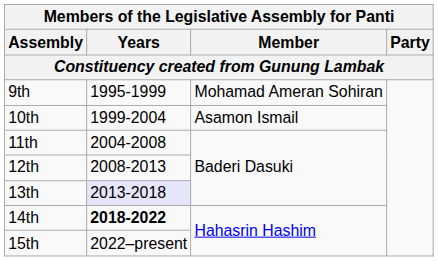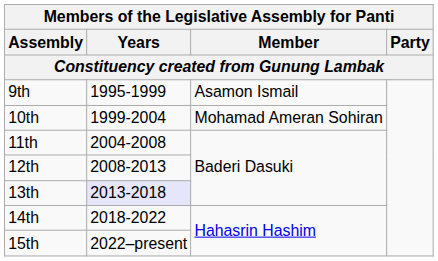(289, 92) Mohamad Ameran Sohiran -> (246, 92) Asamon Ismail
(246, 117) Asamon Ismail -> (289, 117) Mohamad Ameran Sohiran
(128, 218) bold -> (128, 218) normal
